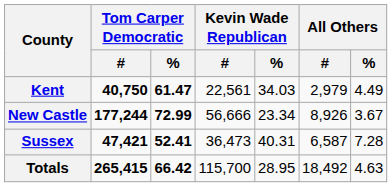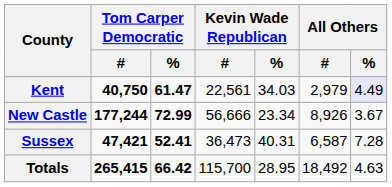(369, 89) no background -> (369, 89) lavender background
